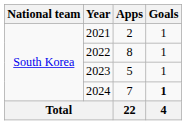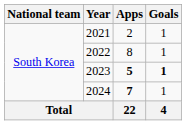(130, 71) normal -> (130, 71) bold
(164, 71) normal -> (164, 71) bold
(130, 91) normal -> (130, 91) bold
(164, 91) bold -> (164, 91) normal
